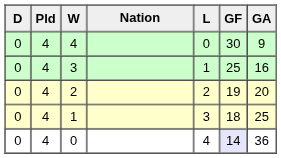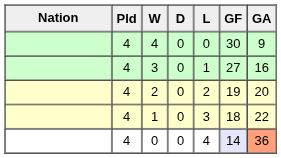columns swapped: (146, 17) <-> (18, 18)
(233, 68) 25 -> (233, 68) 27
(262, 116) 25 -> (262, 116) 22
(262, 140) no background -> (262, 140) lightsalmon background
